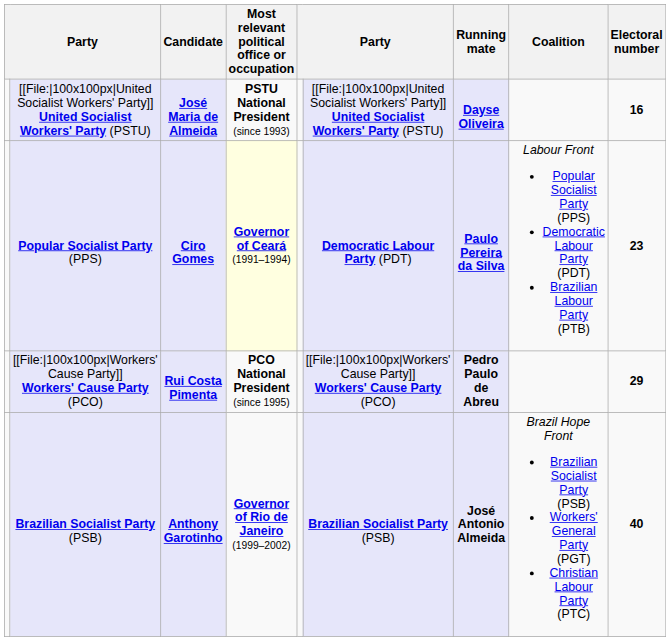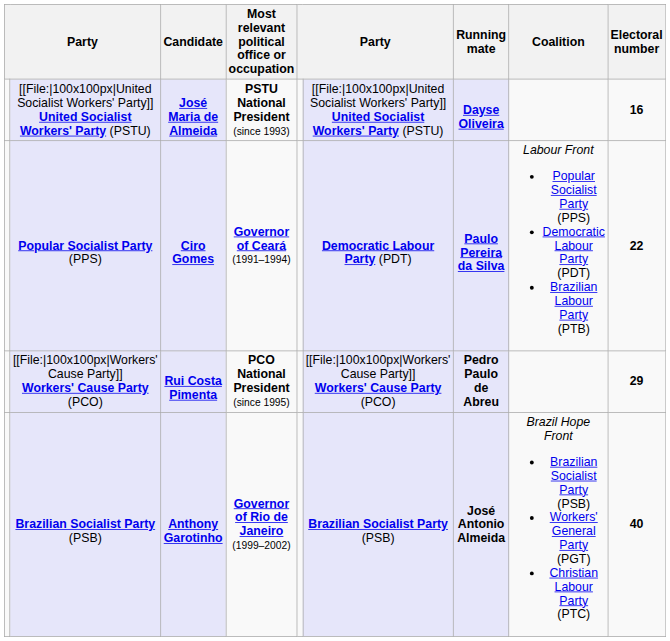(261, 245) lightyellow background -> (261, 245) no background
(637, 245) 23 -> (637, 245) 22
